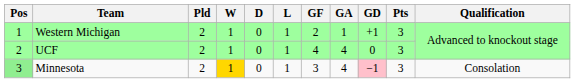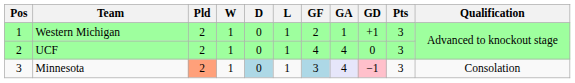(19, 68) lightgreen background -> (19, 68) no background
(202, 68) no background -> (202, 68) lightsalmon background
(231, 68) gold background -> (231, 68) no background
(259, 68) no background -> (259, 68) lightblue background
(316, 68) no background -> (316, 68) lightblue background
(344, 68) no background -> (344, 68) lavender background
